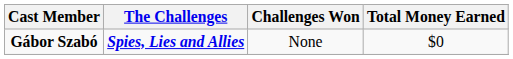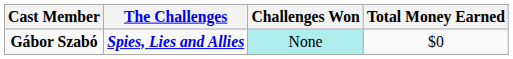(306, 41) no background -> (306, 41) paleturquoise background
